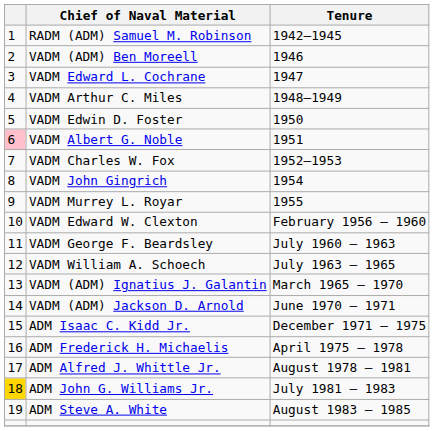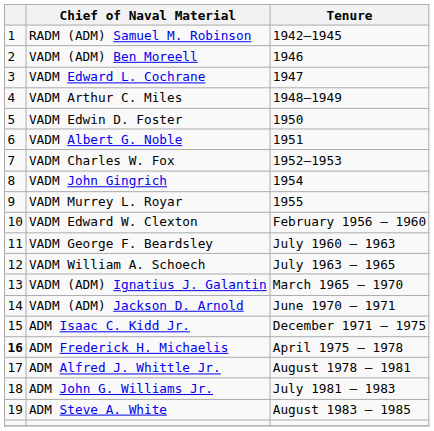(11, 139) pink background -> (11, 139) no background
(15, 347) normal -> (15, 347) bold
(15, 389) gold background -> (15, 389) no background
